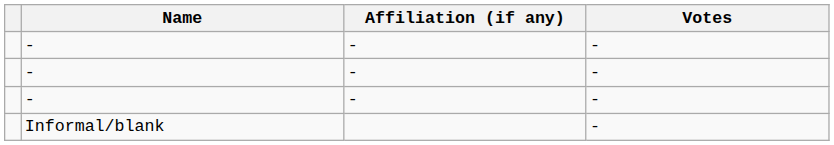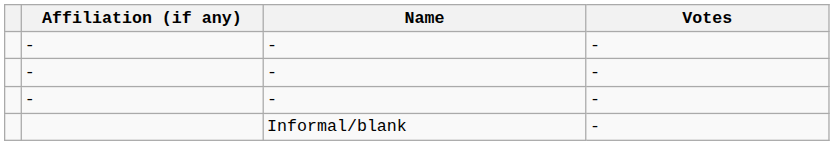columns swapped: (465, 18) <-> (182, 18)
